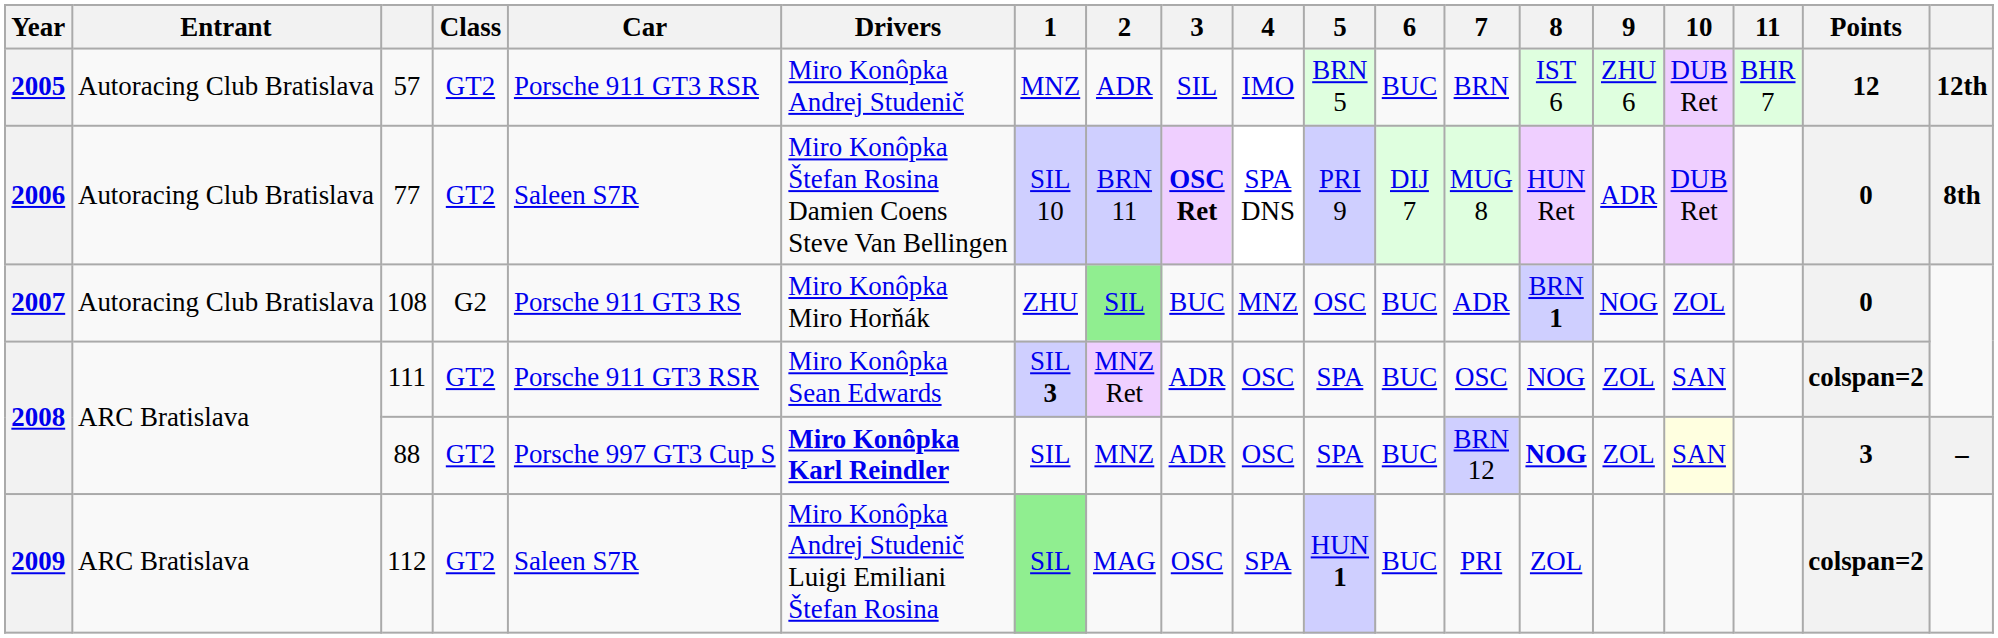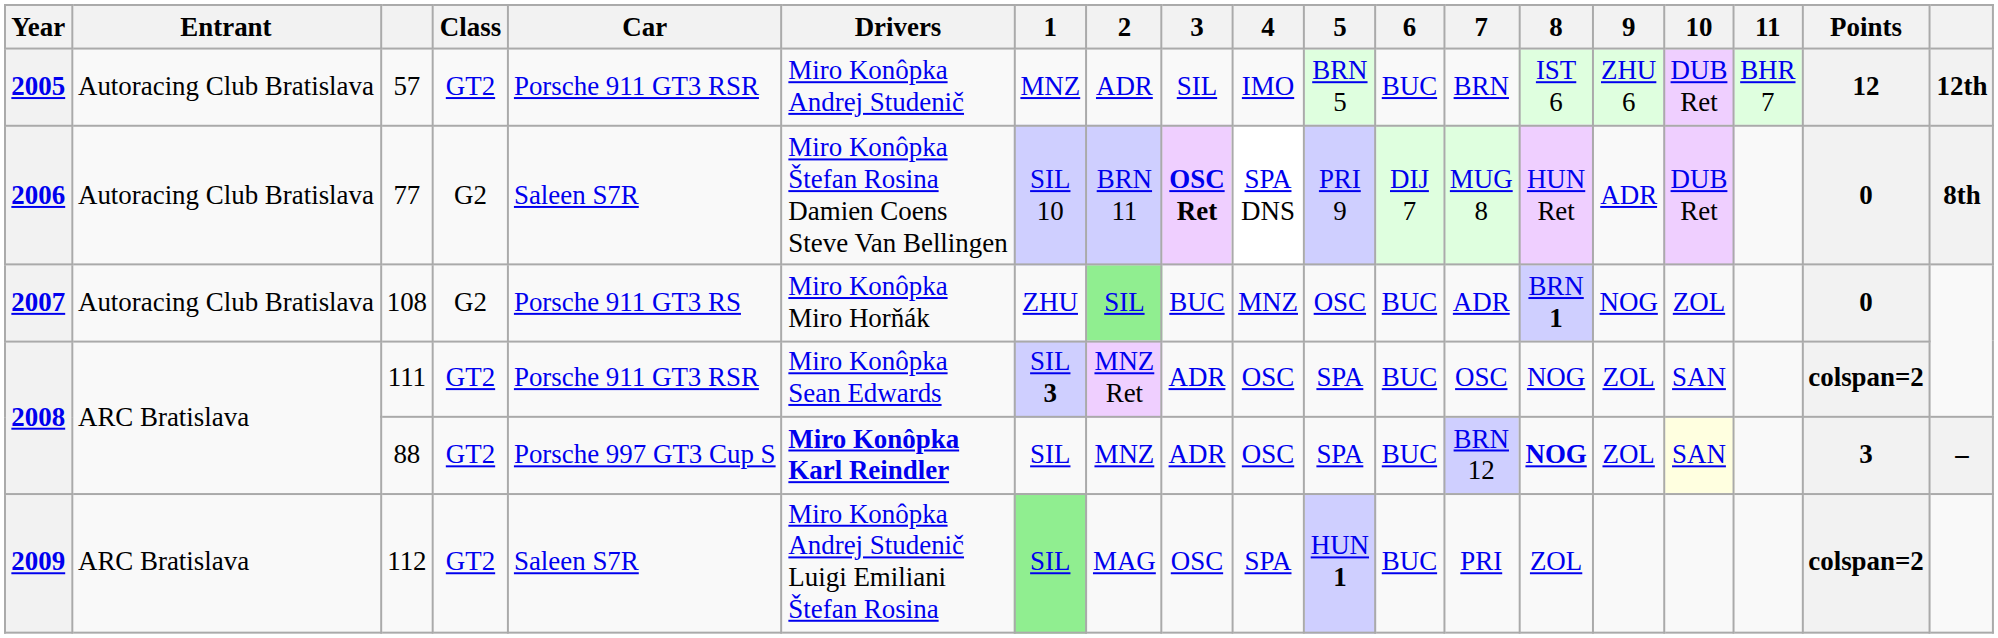(470, 194) GT2 -> (470, 194) G2
